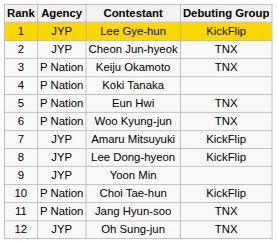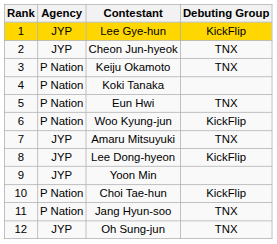(226, 121) TNX -> (226, 121) KickFlip
(226, 139) KickFlip -> (226, 139) TNX
